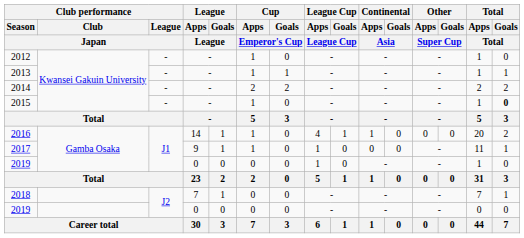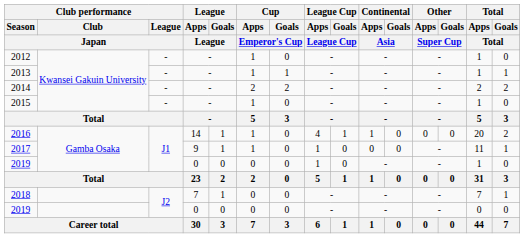(506, 103) bold -> (506, 103) normal
